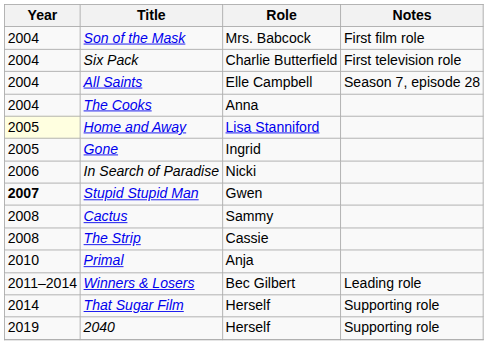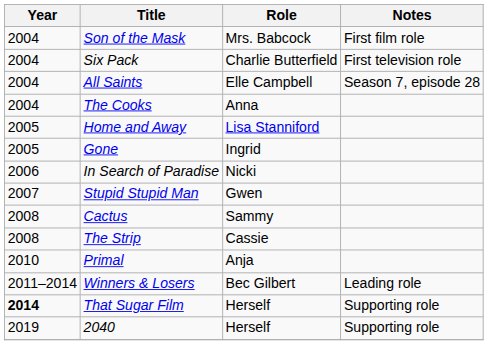(23, 127) lightyellow background -> (23, 127) no background
(23, 194) bold -> (23, 194) normal
(23, 305) normal -> (23, 305) bold
